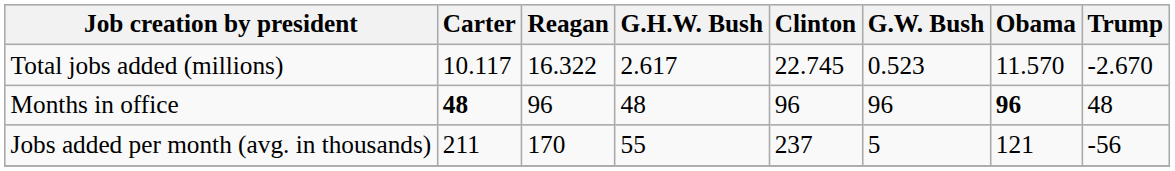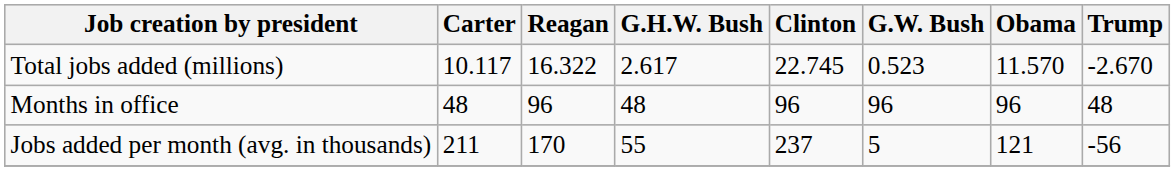(455, 104) bold -> (455, 104) normal
(1008, 104) bold -> (1008, 104) normal
